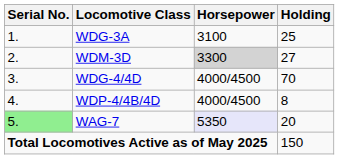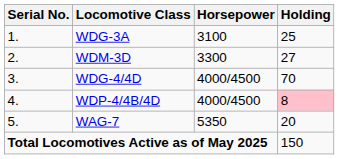(212, 57) lightgrey background -> (212, 57) no background
(285, 100) no background -> (285, 100) pink background
(13, 121) lightgreen background -> (13, 121) no background
(212, 121) lavender background -> (212, 121) no background
